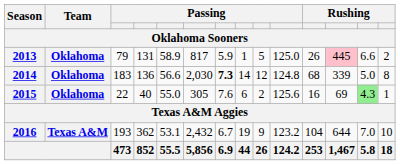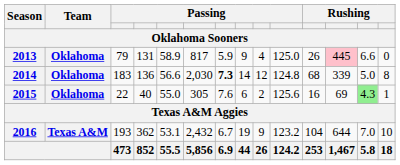(244, 56) 1 -> (244, 56) 9
(261, 56) 5 -> (261, 56) 4
(386, 56) 2 -> (386, 56) 0
